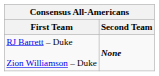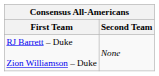(111, 53) bold -> (111, 53) normal
